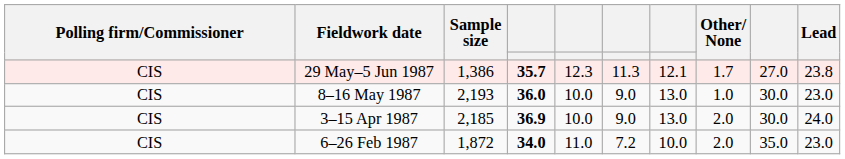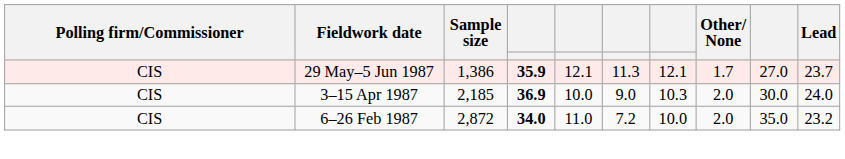(531, 72) 35.7 -> (531, 72) 35.9
(578, 72) 12.3 -> (578, 72) 12.1
(819, 72) 23.8 -> (819, 72) 23.7
- row: (369, 95)
(673, 119) 13.0 -> (673, 95) 10.3
(476, 142) 1,872 -> (476, 119) 2,872
(819, 142) 23.0 -> (819, 119) 23.2
